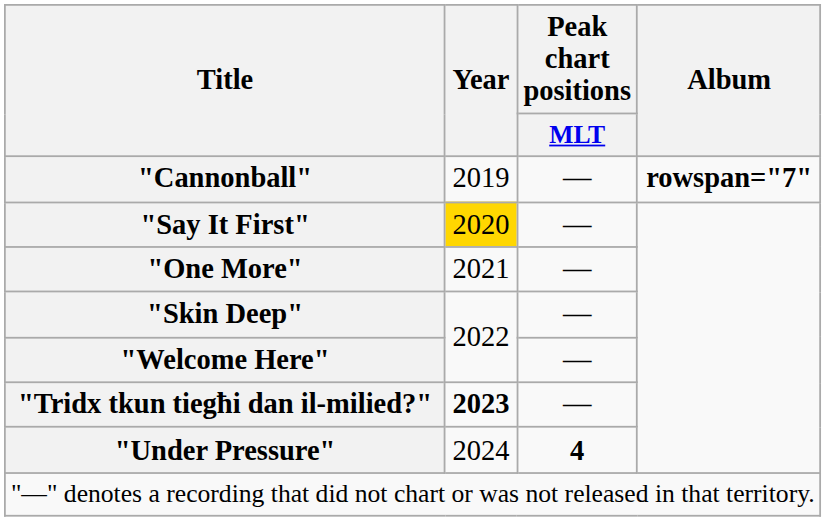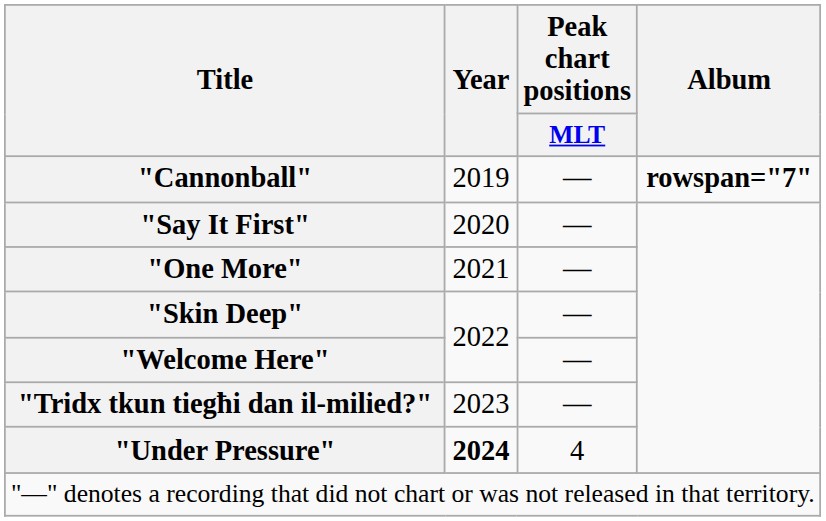(481, 223) gold background -> (481, 223) no background
(481, 404) bold -> (481, 404) normal
(481, 449) normal -> (481, 449) bold
(577, 449) bold -> (577, 449) normal
